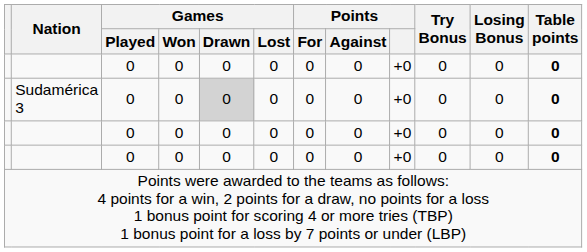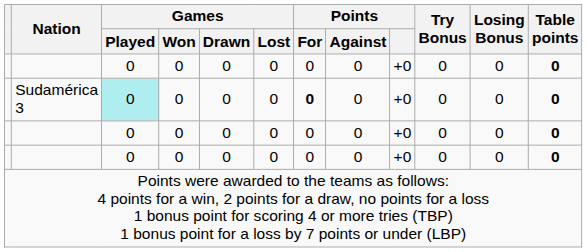(130, 99) no background -> (130, 99) paleturquoise background
(227, 99) lightgrey background -> (227, 99) no background
(310, 99) normal -> (310, 99) bold
